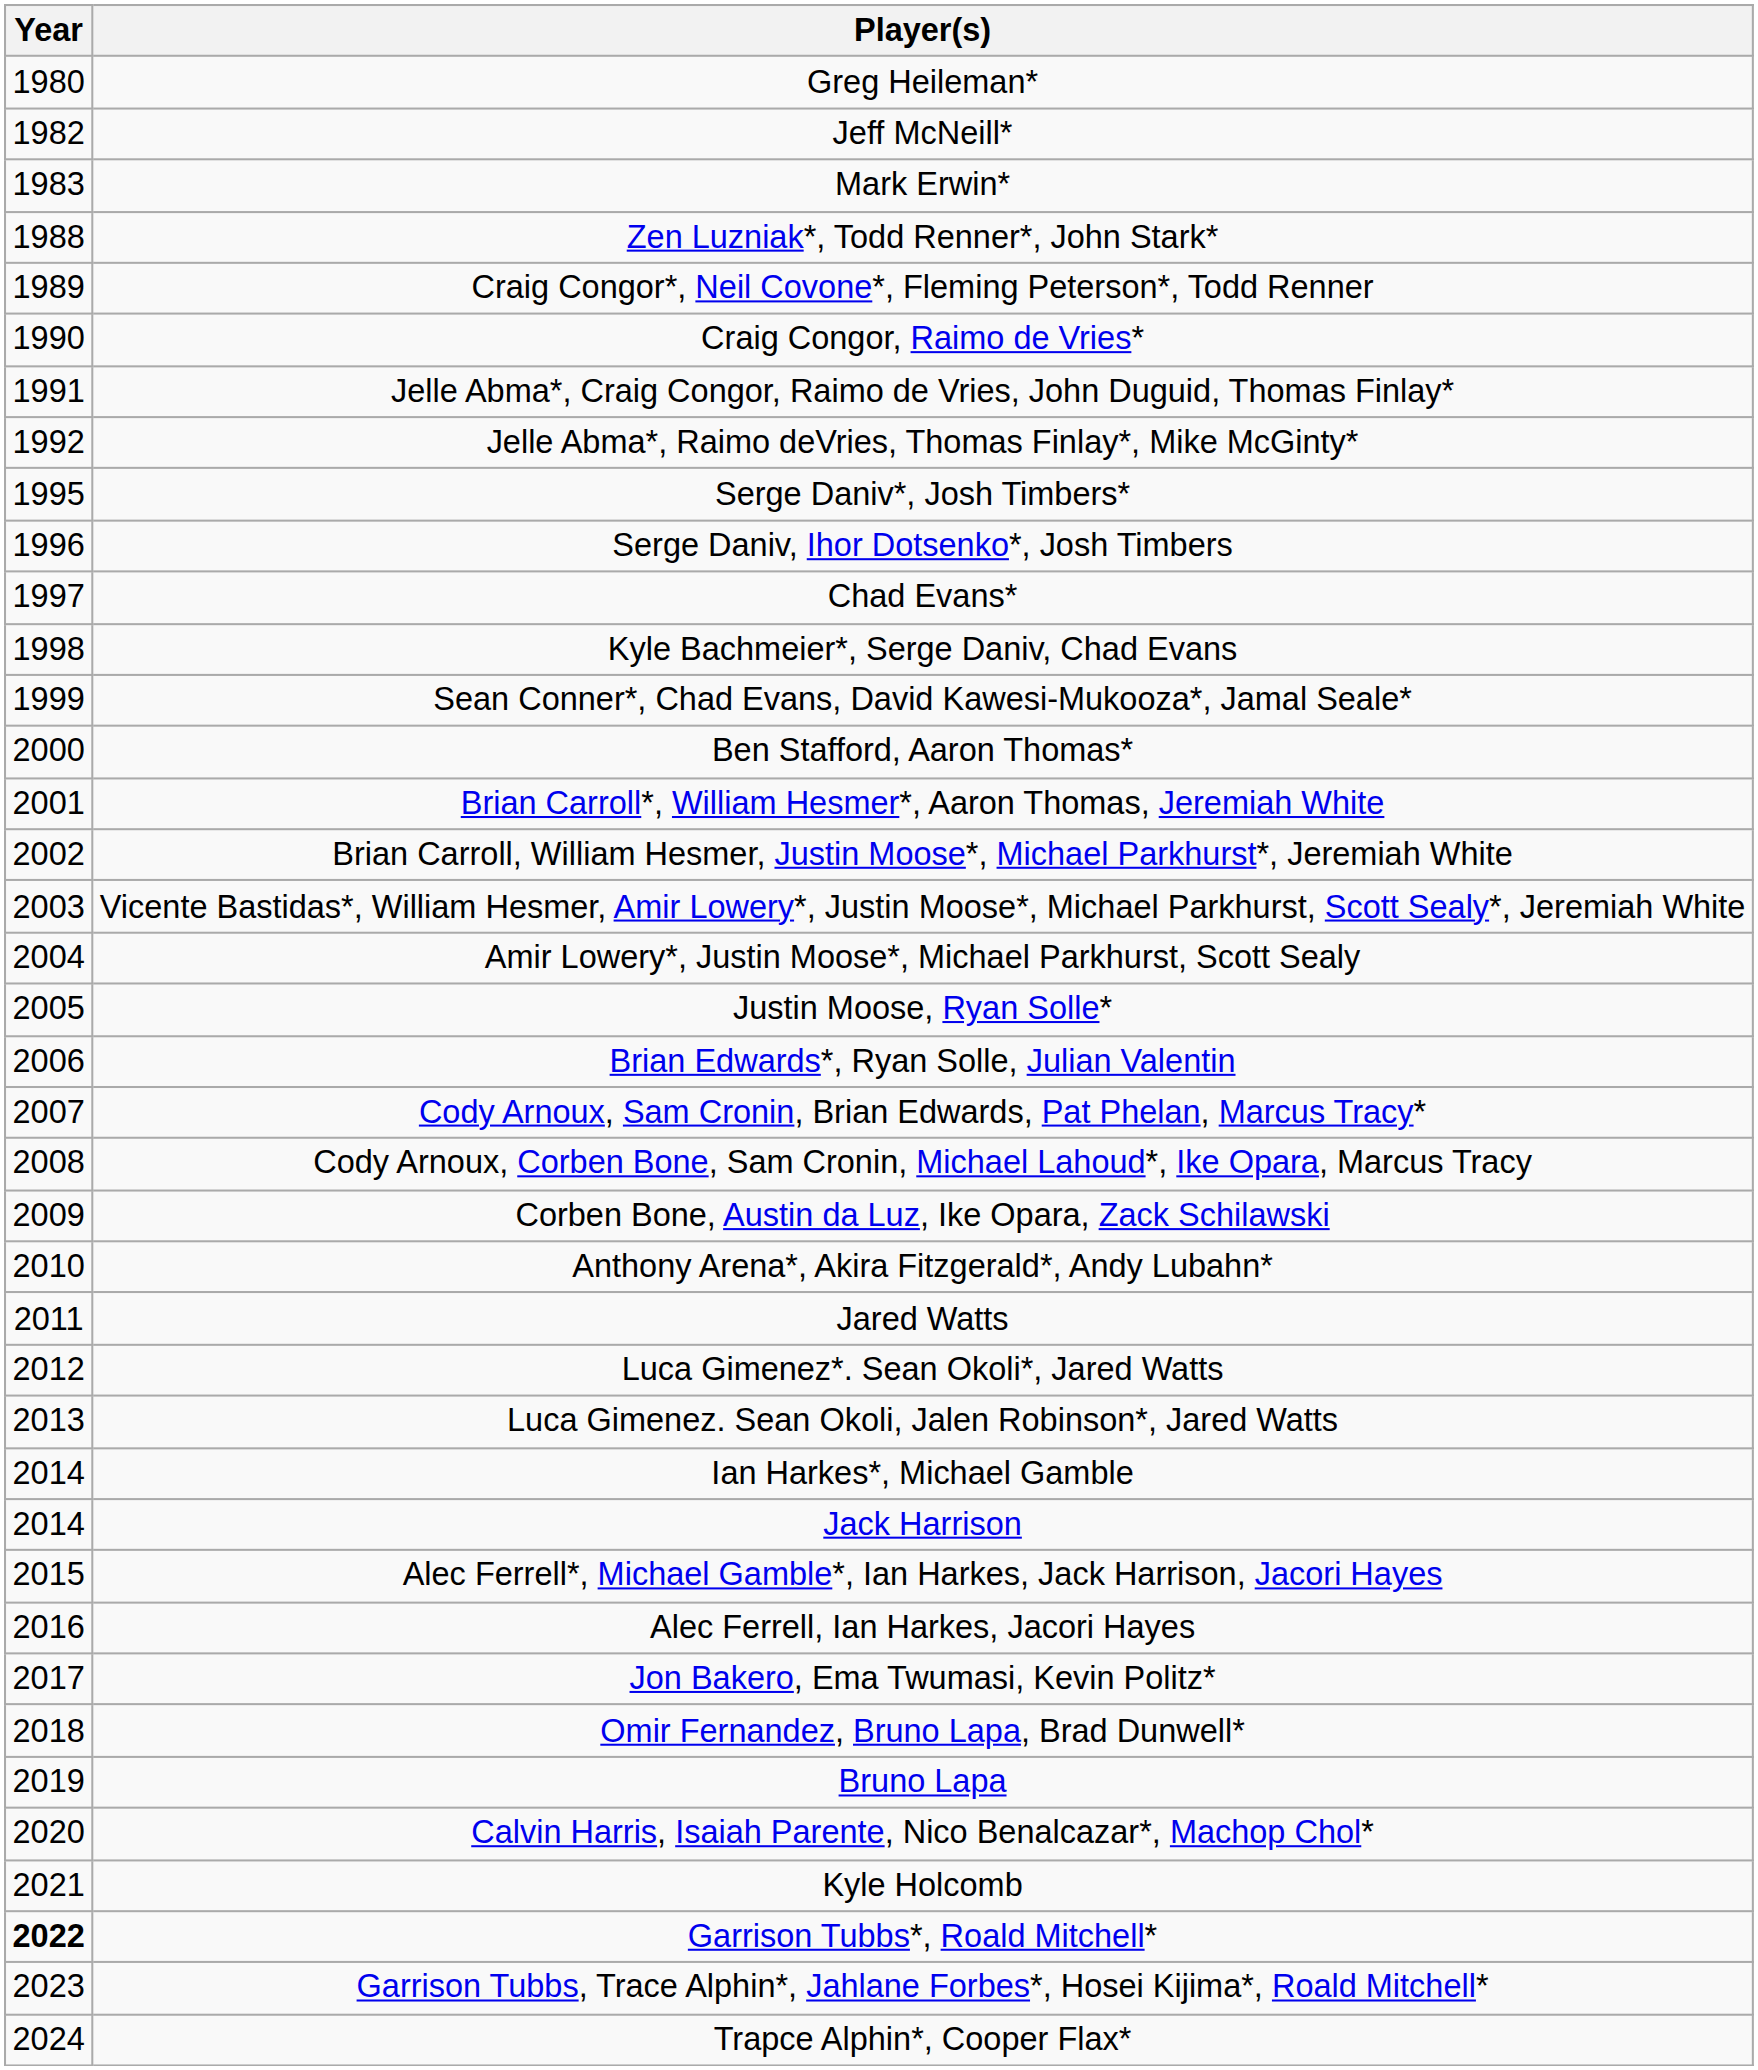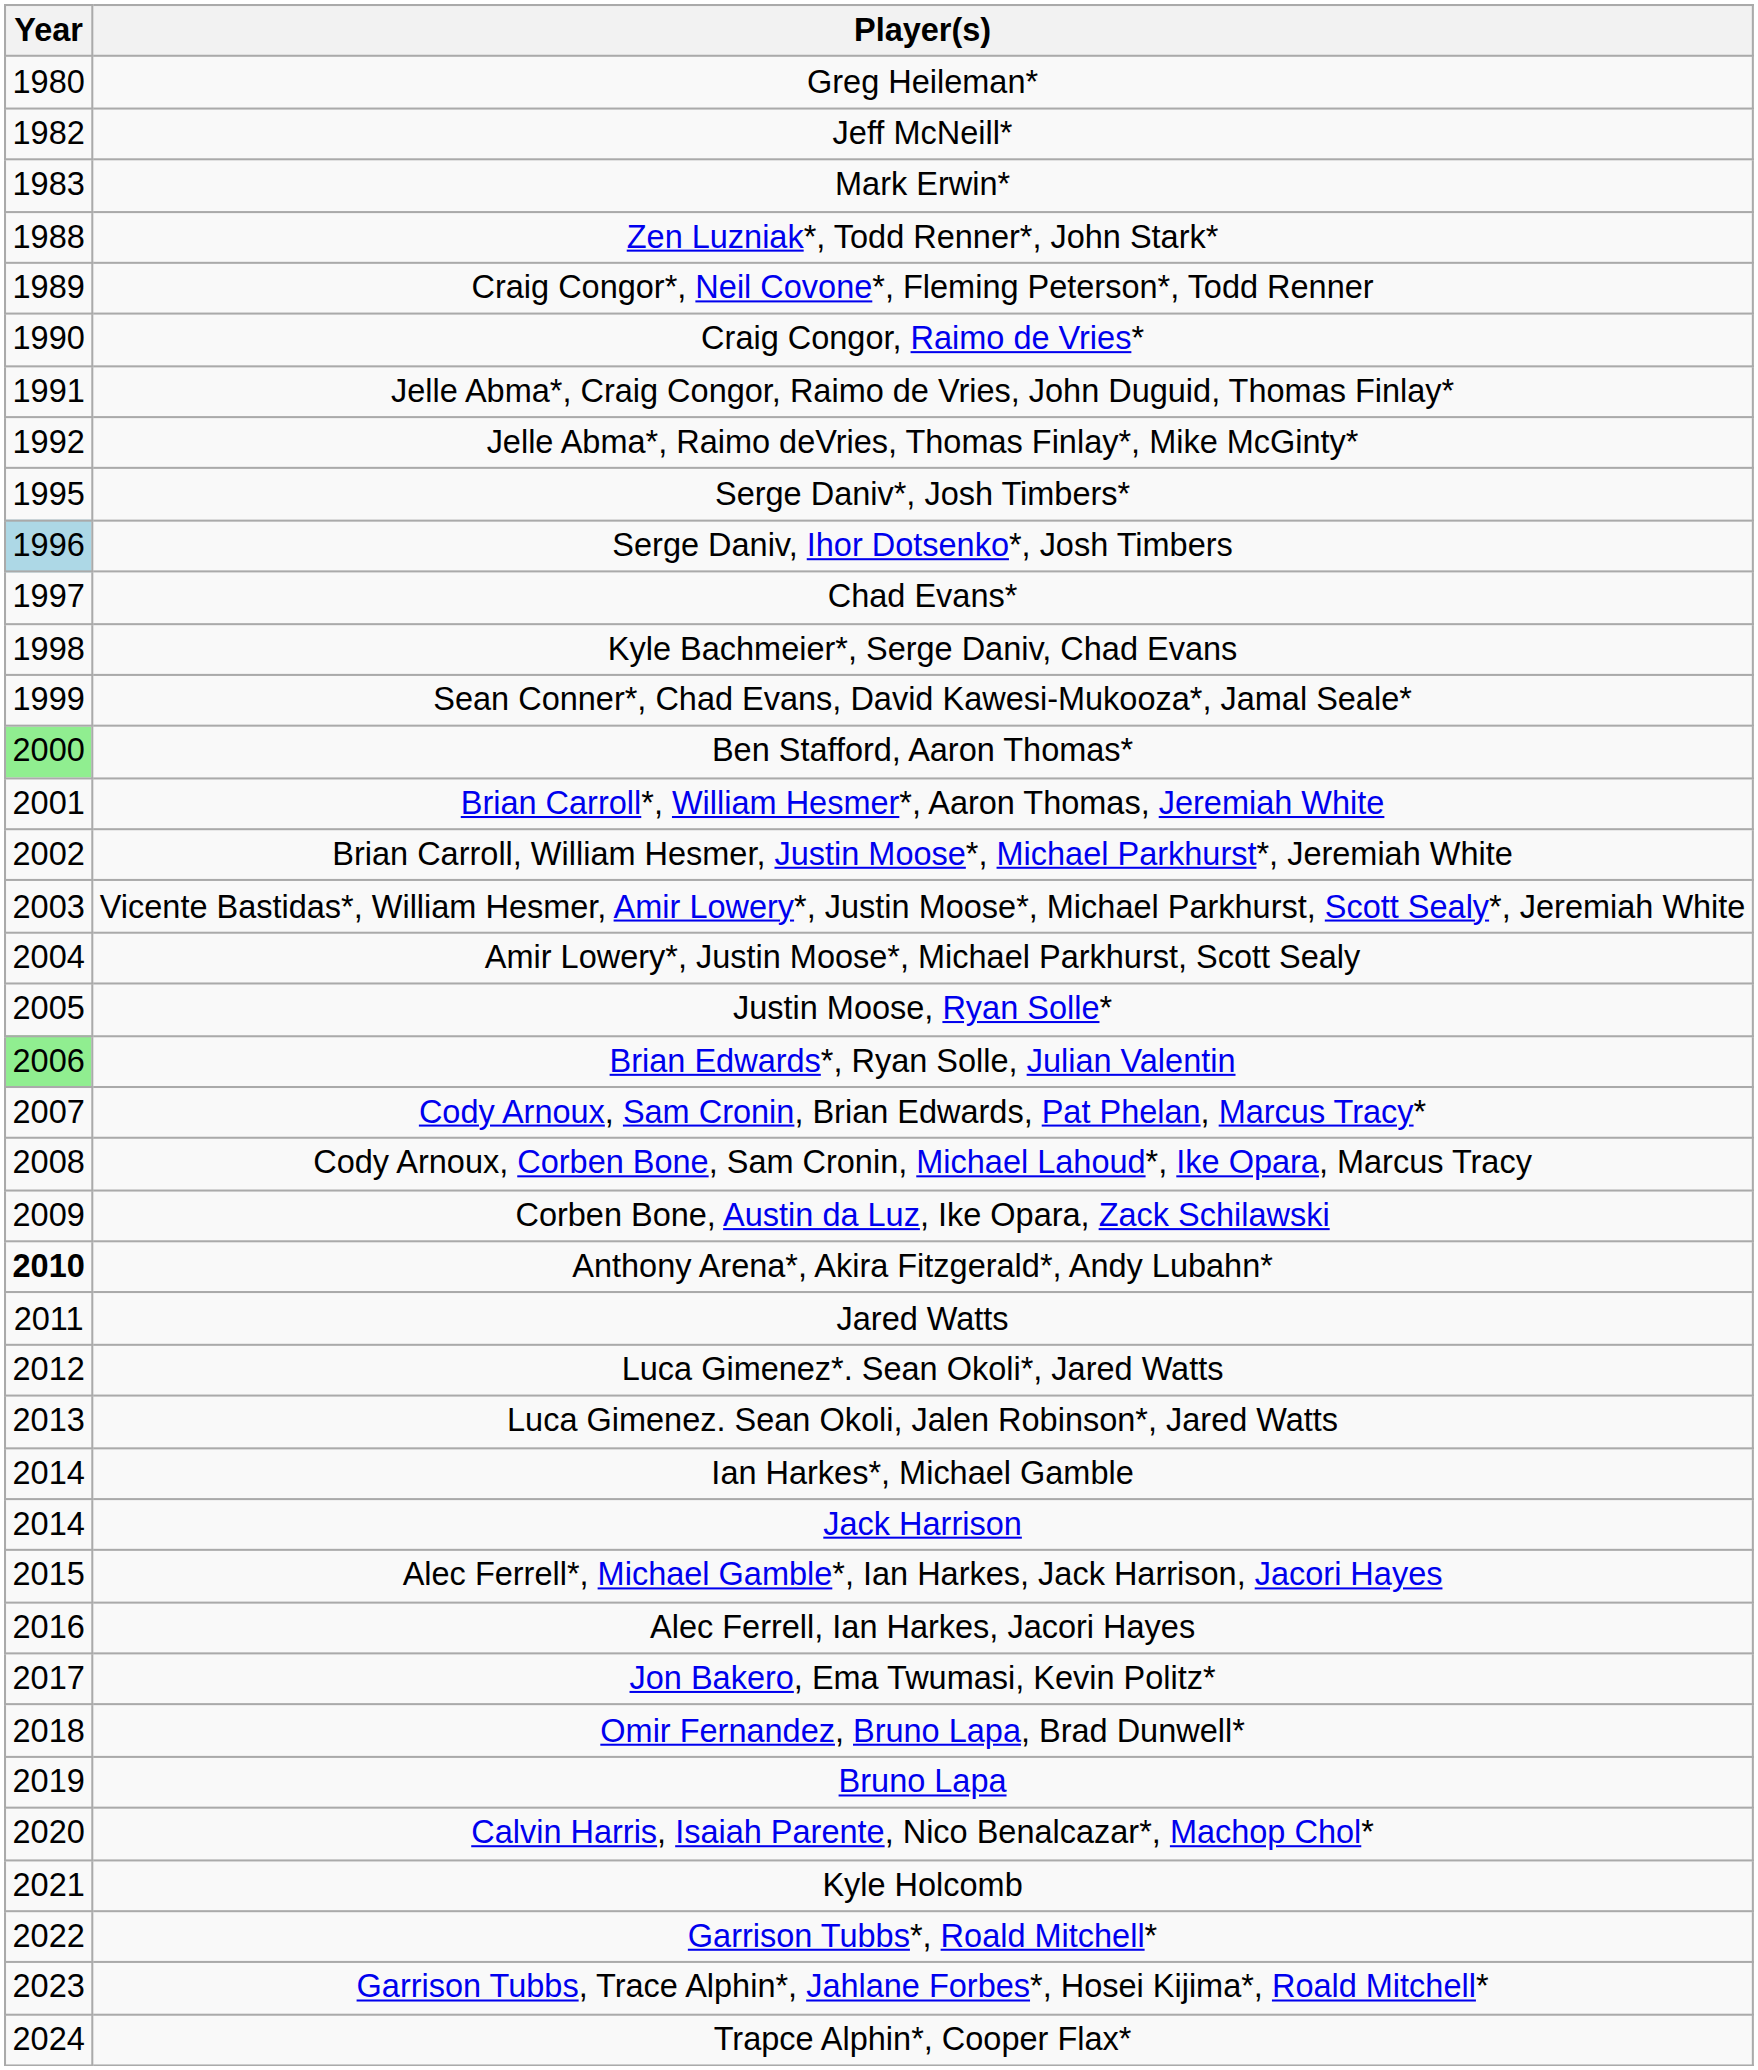(49, 545) no background -> (49, 545) lightblue background
(49, 751) no background -> (49, 751) lightgreen background
(49, 1060) no background -> (49, 1060) lightgreen background
(49, 1266) normal -> (49, 1266) bold
(49, 1936) bold -> (49, 1936) normal
